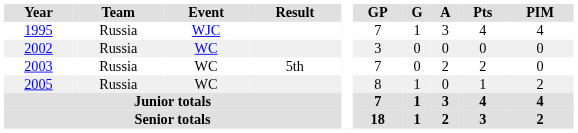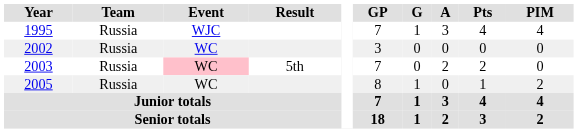(206, 66) no background -> (206, 66) pink background
